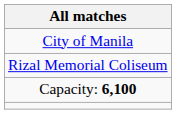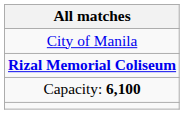(88, 65) normal -> (92, 65) bold
